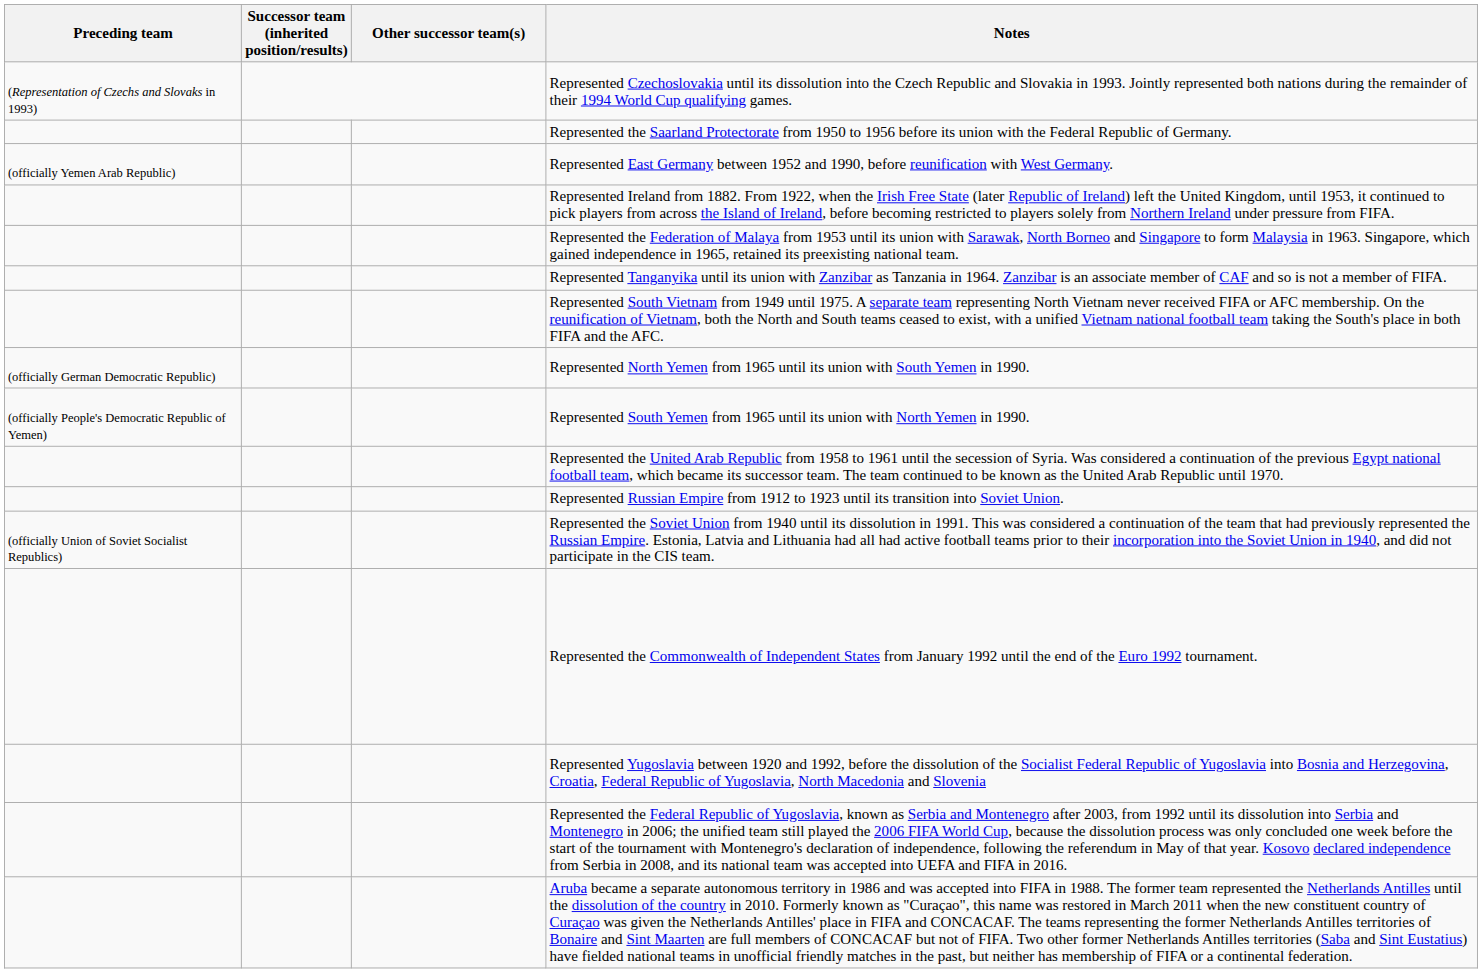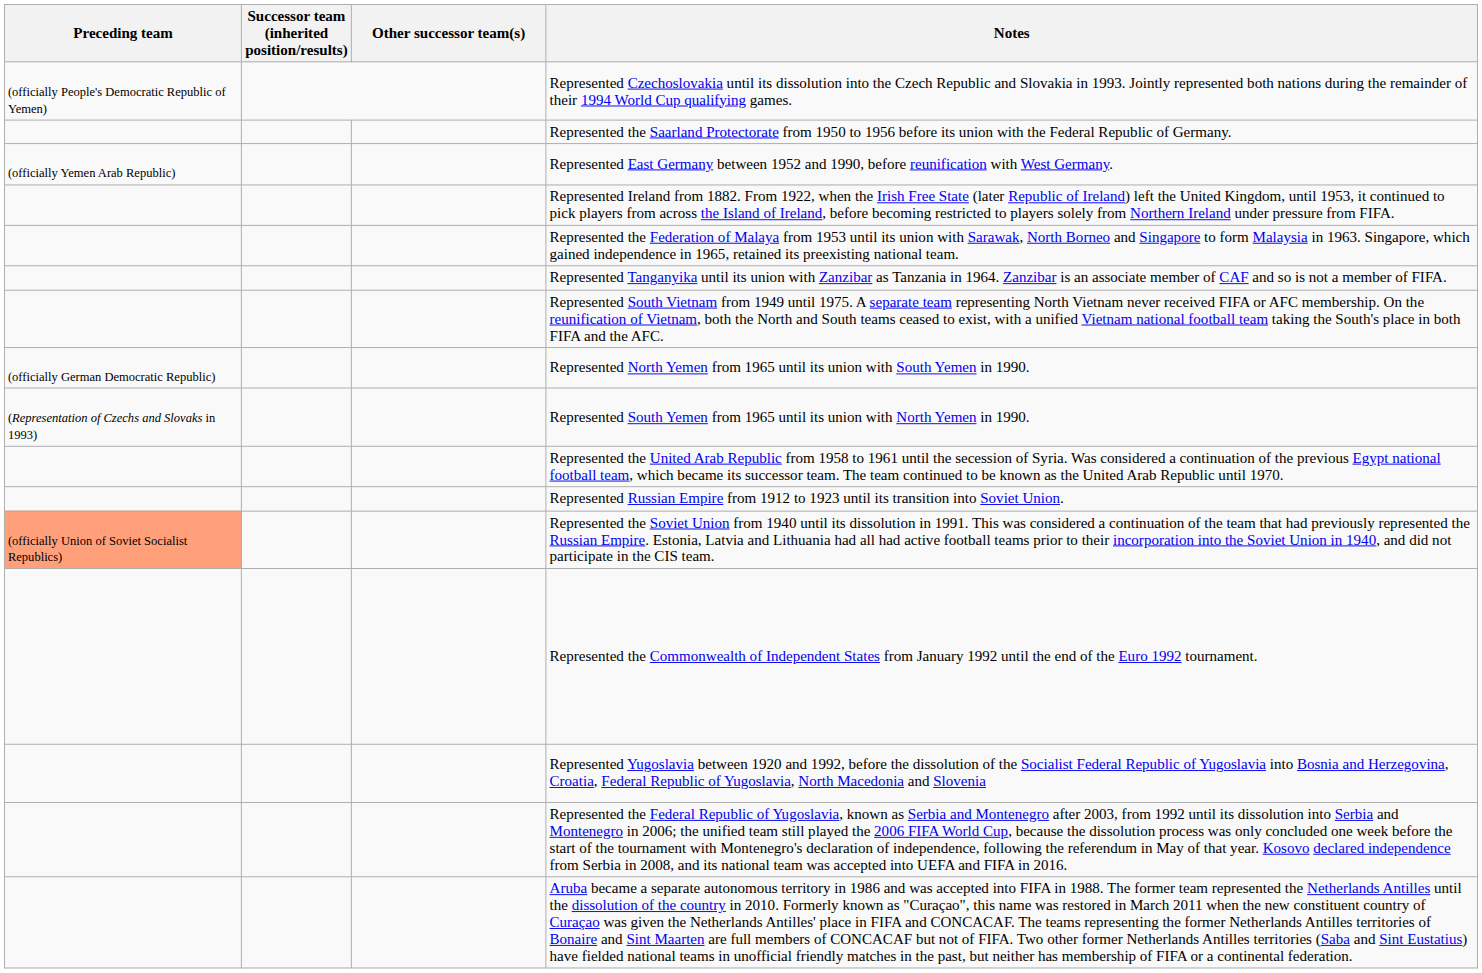(112, 100) (Representation of Czechs and Slovaks in 1993) -> (117, 100) (officially People's Democratic Republic of Yemen)
(117, 426) (officially People's Democratic Republic of Yemen) -> (112, 426) (Representation of Czechs and Slovaks in 1993)
(98, 548) no background -> (98, 548) lightsalmon background
